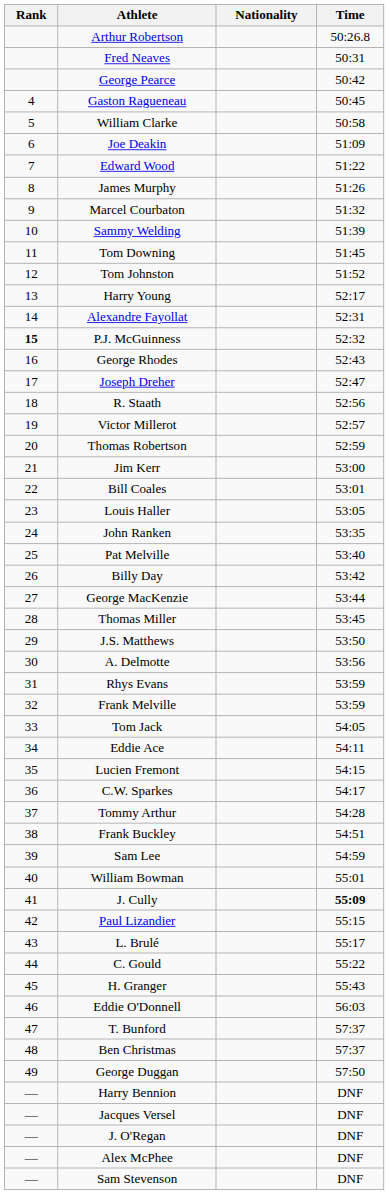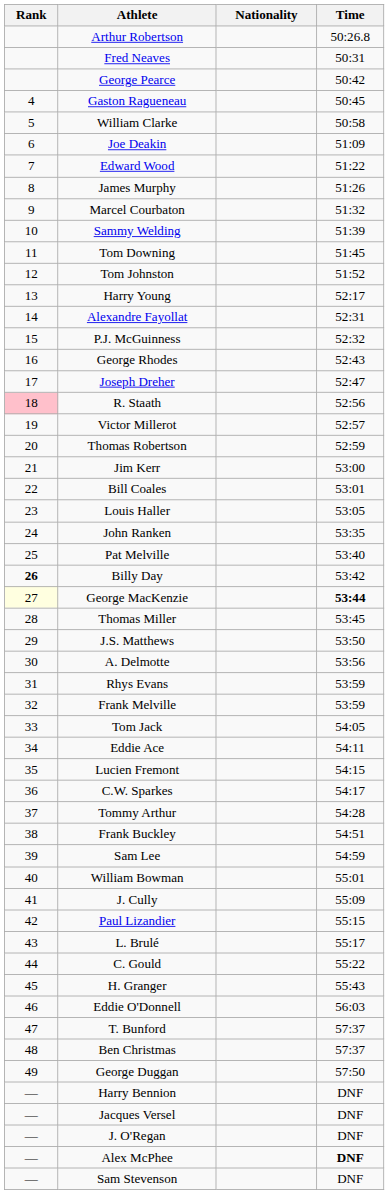(31, 338) bold -> (31, 338) normal
(31, 403) no background -> (31, 403) pink background
(31, 575) normal -> (31, 575) bold
(31, 597) no background -> (31, 597) lightyellow background
(350, 597) normal -> (350, 597) bold
(350, 899) bold -> (350, 899) normal
(350, 1157) normal -> (350, 1157) bold
